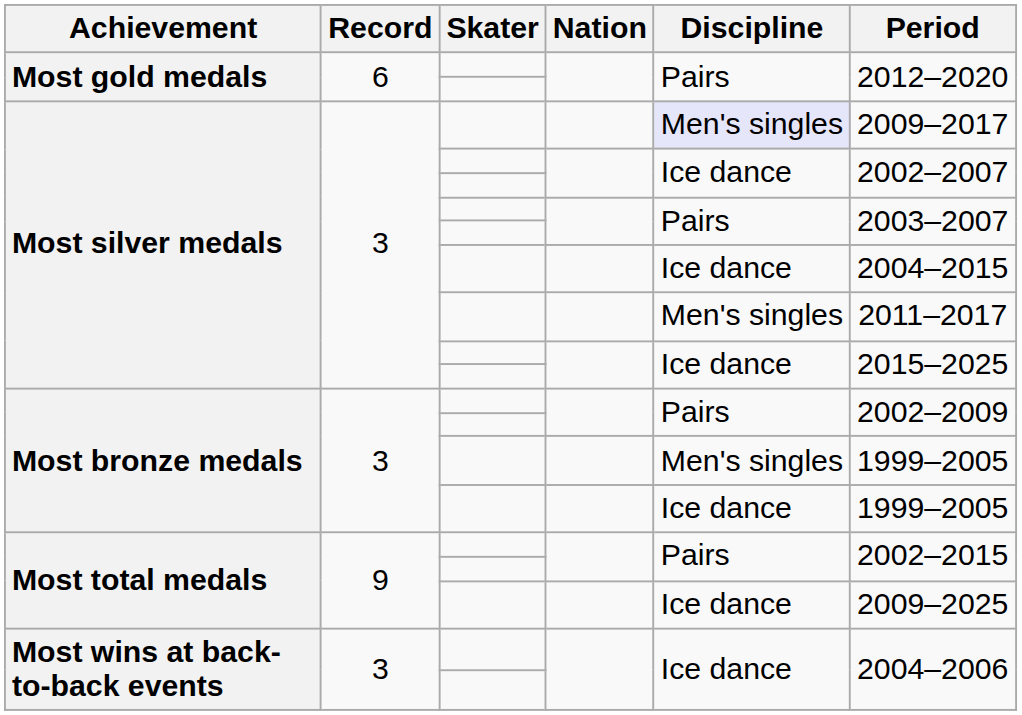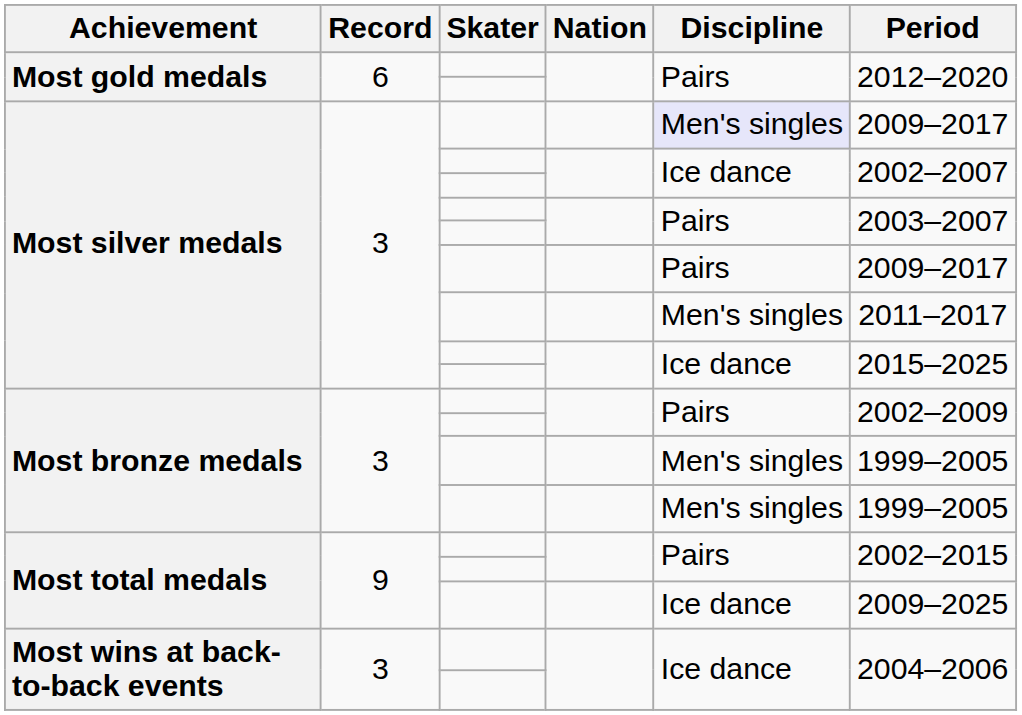(726, 268) Ice dance -> (695, 268) Pairs
(933, 268) 2004–2015 -> (933, 268) 2009–2017
(726, 508) Ice dance -> (752, 508) Men's singles
